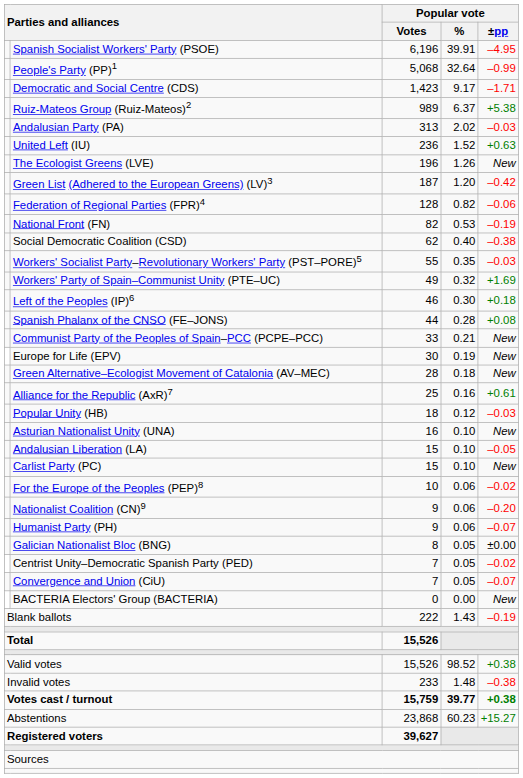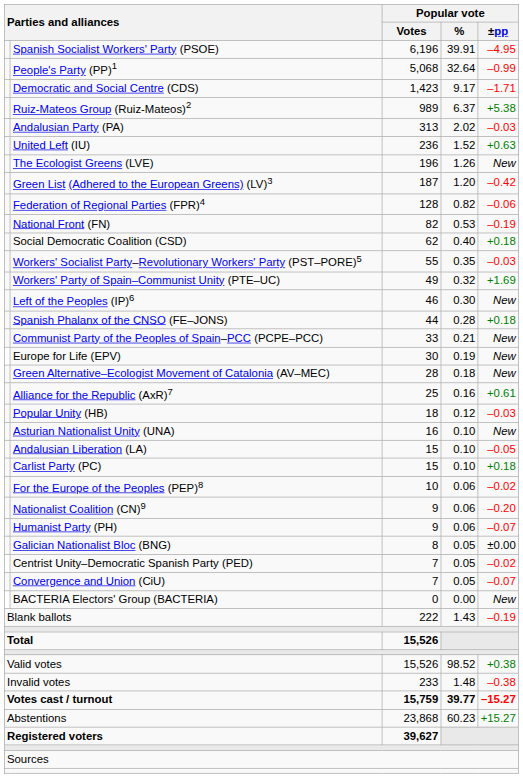(501, 241) –0.38 -> (501, 241) +0.18
(501, 300) +0.18 -> (504, 300) New
(501, 320) +0.08 -> (501, 320) +0.18
(504, 467) New -> (501, 467) +0.18
(501, 700) +0.38 -> (498, 700) –15.27
